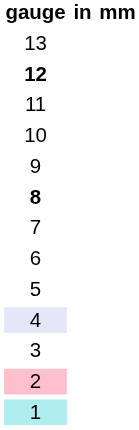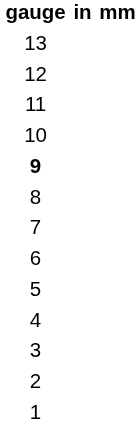(36, 74) bold -> (36, 74) normal
(36, 166) normal -> (36, 166) bold
(36, 197) bold -> (36, 197) normal
(36, 319) lavender background -> (36, 319) no background
(36, 381) pink background -> (36, 381) no background
(36, 412) paleturquoise background -> (36, 412) no background
